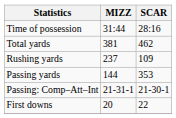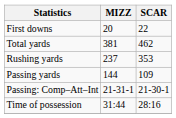rows swapped: (29, 105) <-> (44, 28)
(146, 59) 109 -> (146, 59) 353
(146, 74) 353 -> (146, 74) 109
